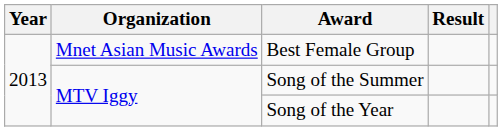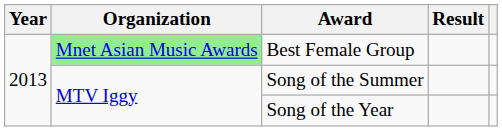(157, 49) no background -> (157, 49) lightgreen background
